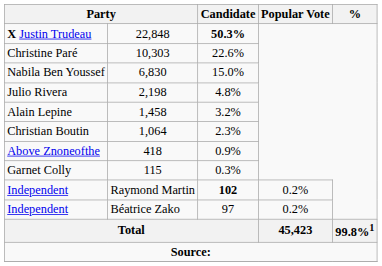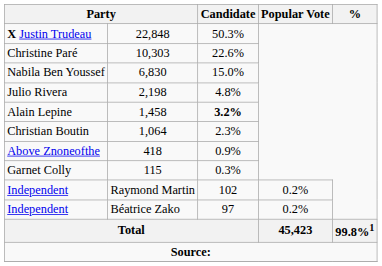(228, 33) bold -> (228, 33) normal
(228, 111) normal -> (228, 111) bold
(228, 190) bold -> (228, 190) normal
